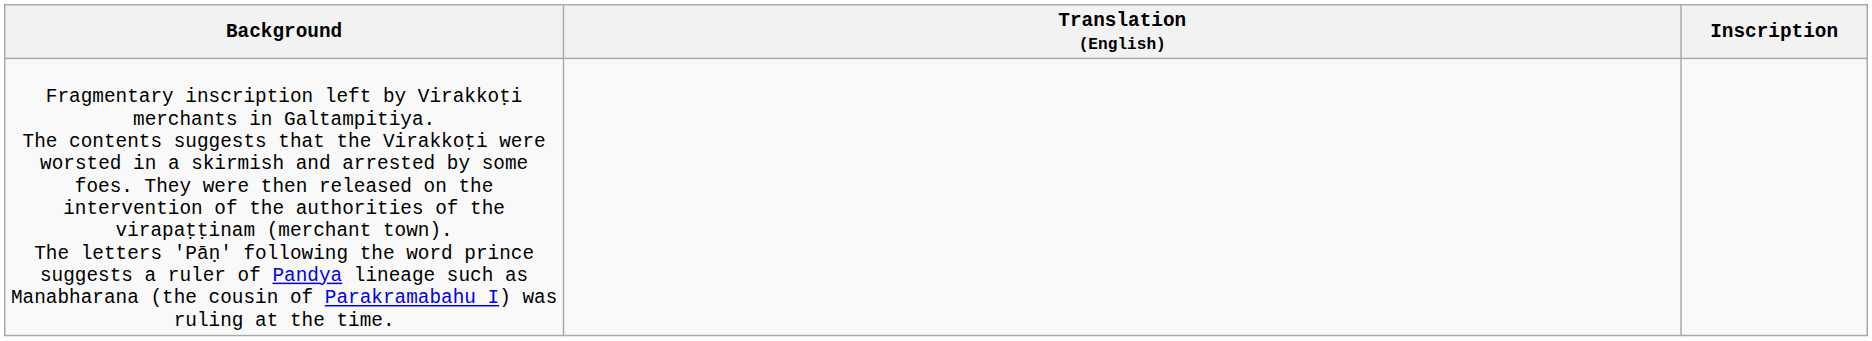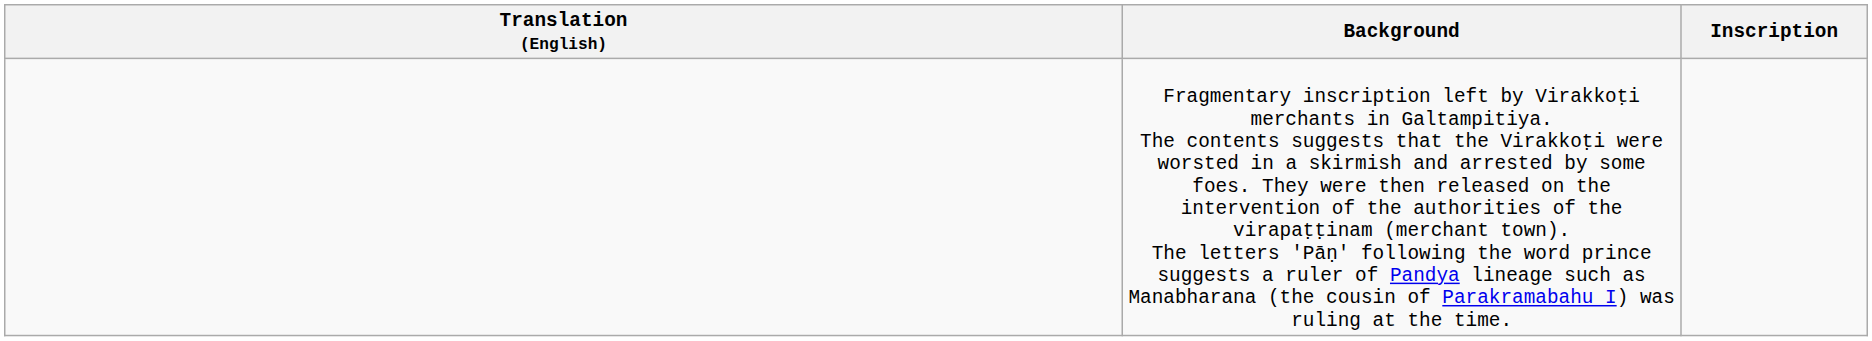columns swapped: (284, 32) <-> (1122, 31)
